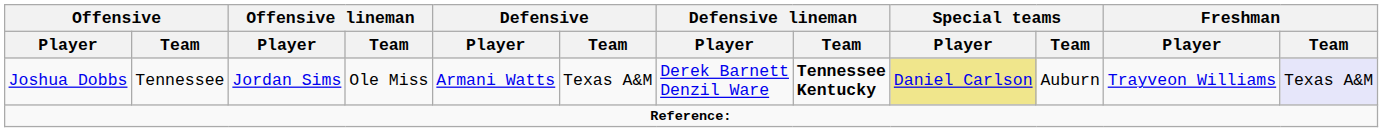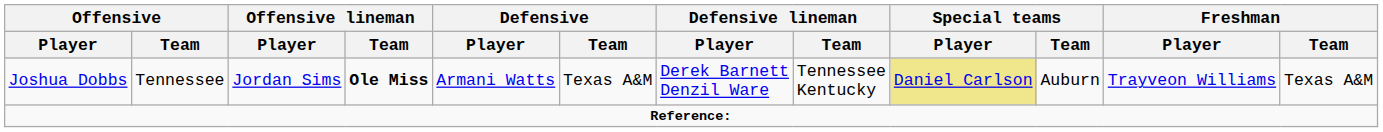(389, 81) normal -> (389, 81) bold
(841, 81) bold -> (841, 81) normal
(1329, 81) lavender background -> (1329, 81) no background
